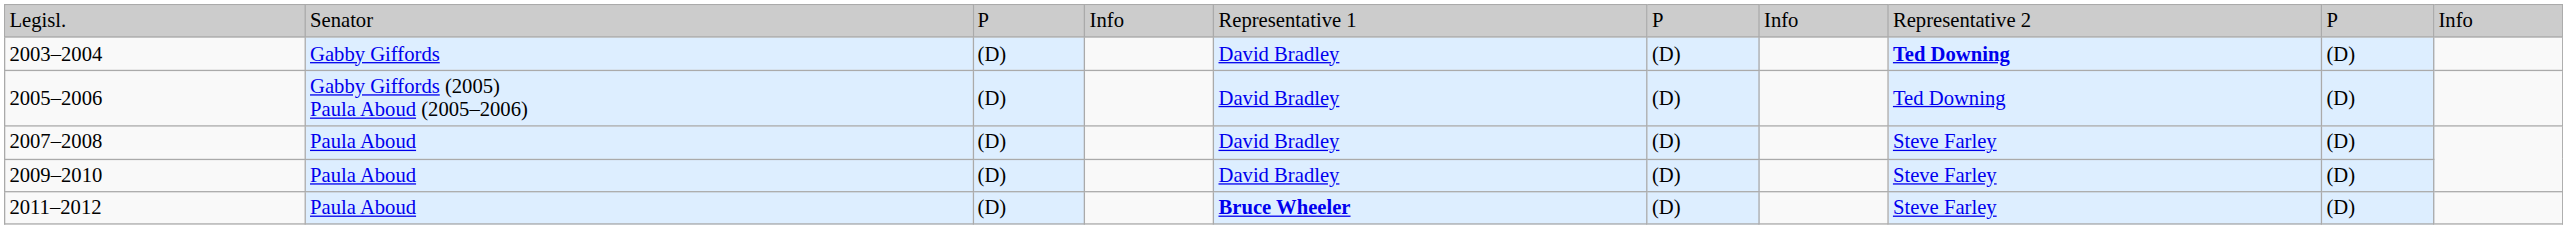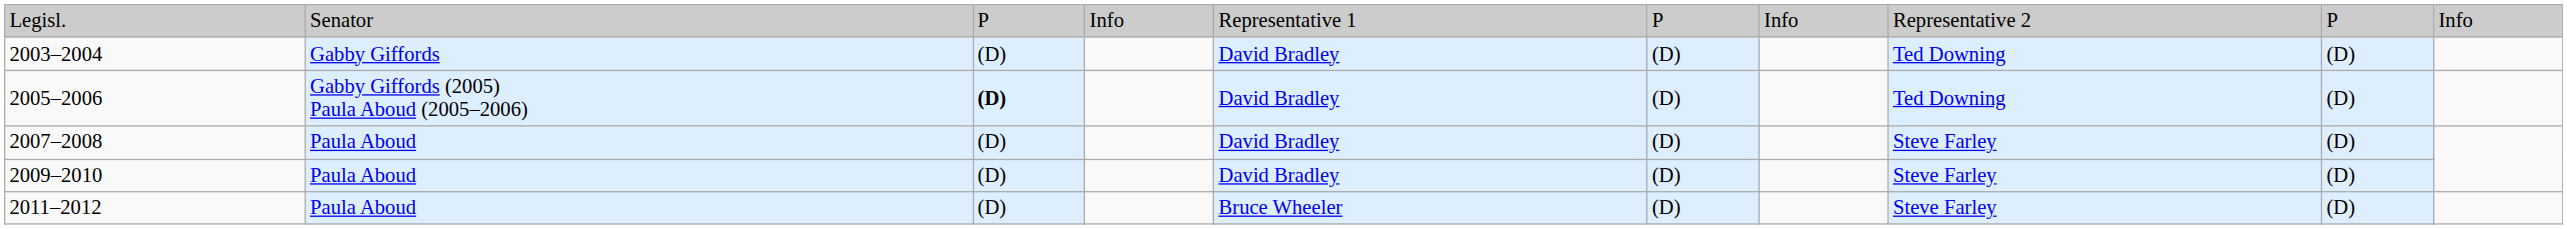(1951, 53) bold -> (1949, 53) normal
(992, 97) normal -> (992, 97) bold
(1285, 207) bold -> (1280, 207) normal
